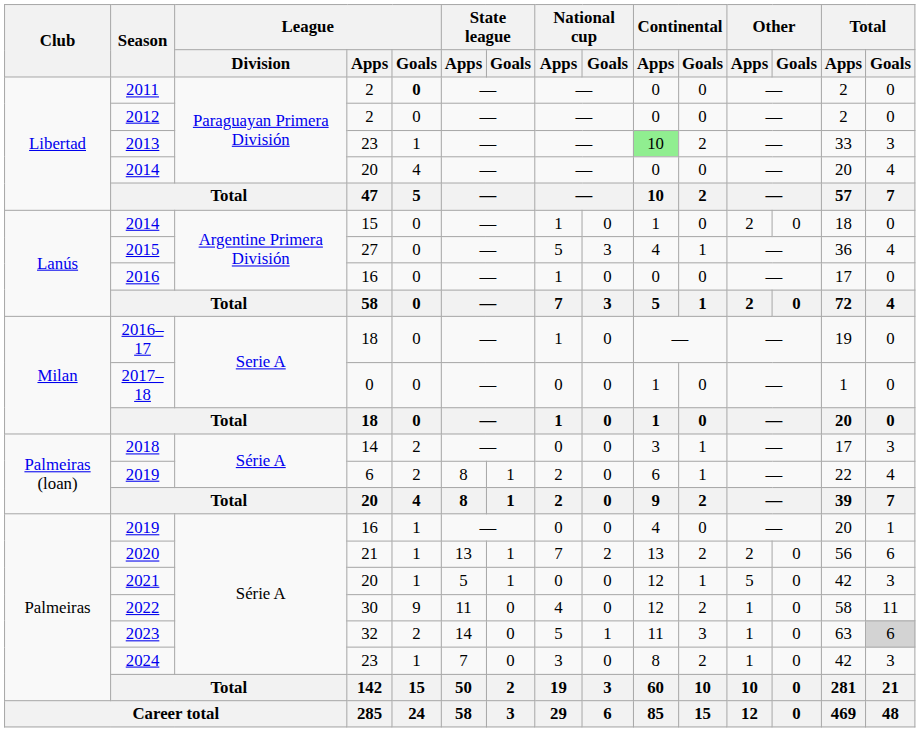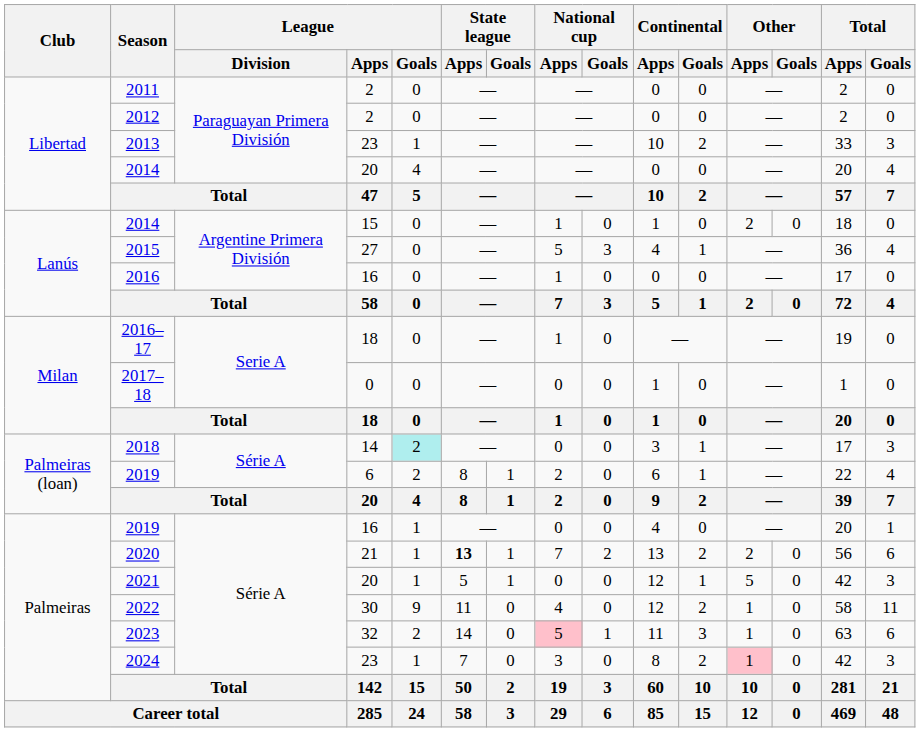(417, 90) bold -> (417, 90) normal
(656, 143) lightgreen background -> (656, 143) no background
(417, 447) no background -> (417, 447) paleturquoise background
(464, 554) normal -> (464, 554) bold
(558, 634) no background -> (558, 634) pink background
(890, 634) lightgrey background -> (890, 634) no background
(750, 660) no background -> (750, 660) pink background
